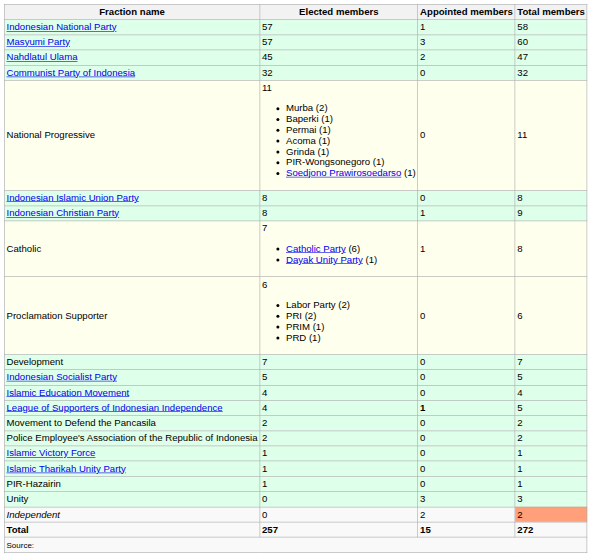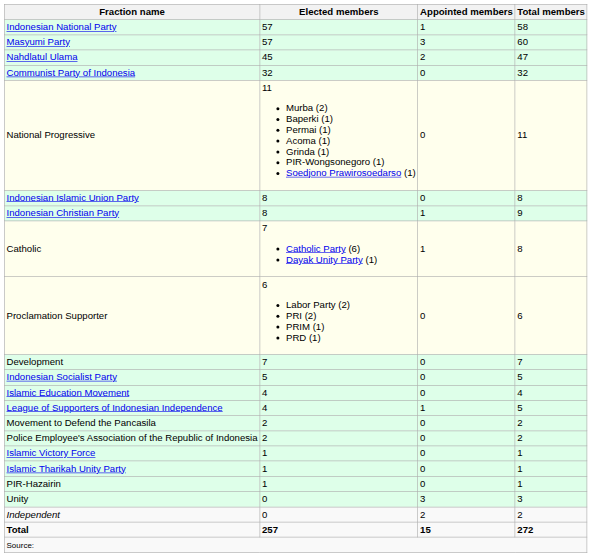(423, 408) bold -> (423, 408) normal
(520, 514) lightsalmon background -> (520, 514) no background
